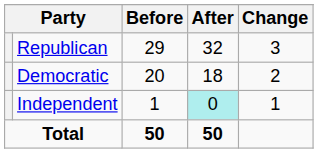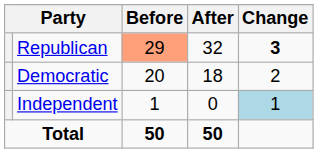(155, 47) no background -> (155, 47) lightsalmon background
(275, 47) normal -> (275, 47) bold
(213, 104) paleturquoise background -> (213, 104) no background
(275, 104) no background -> (275, 104) lightblue background
